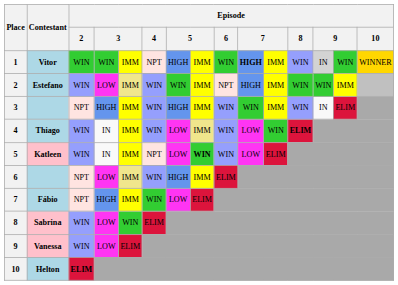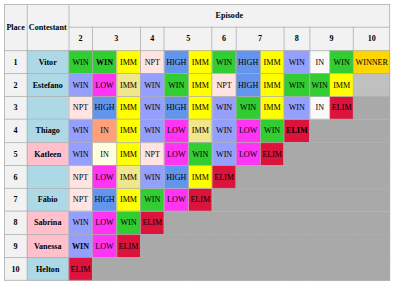(106, 62) normal -> (104, 62) bold
(251, 62) bold -> (248, 62) normal
(323, 62) lightgrey background -> (320, 62) no background
(106, 130) no background -> (104, 130) lightsalmon background
(106, 153) no background -> (104, 153) lightyellow background
(202, 153) bold -> (200, 153) normal
(81, 245) normal -> (80, 245) bold
(81, 268) bold -> (80, 268) normal
